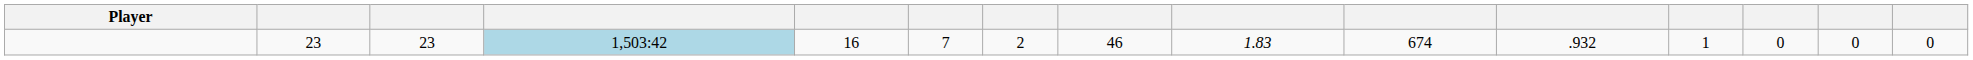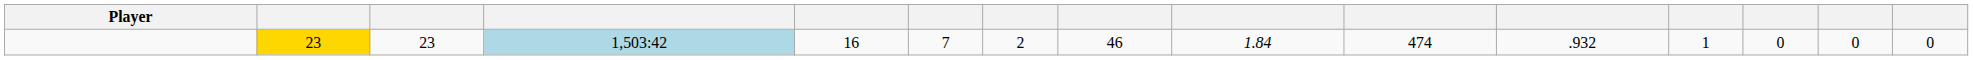(313, 42) no background -> (313, 42) gold background
(1258, 42) 1.83 -> (1258, 42) 1.84
(1420, 42) 674 -> (1420, 42) 474
